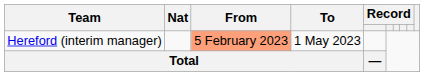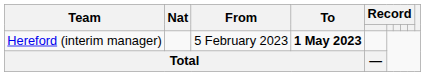(241, 40) lightsalmon background -> (241, 40) no background
(327, 40) normal -> (328, 40) bold
